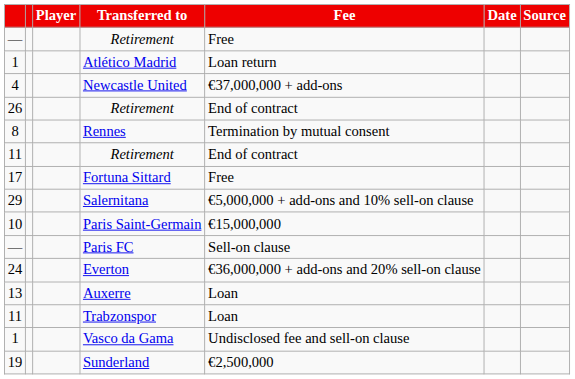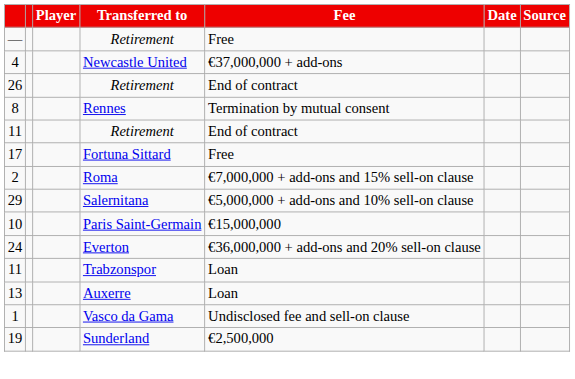- row: (15, 62)
+ row: (15, 177)
- row: (15, 246)
rows swapped: (15, 316) <-> (15, 293)
